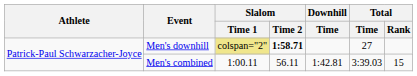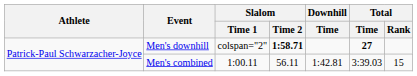(242, 46) khaki background -> (242, 46) no background
(367, 46) normal -> (367, 46) bold
